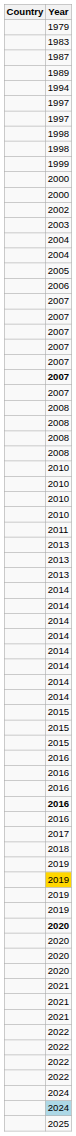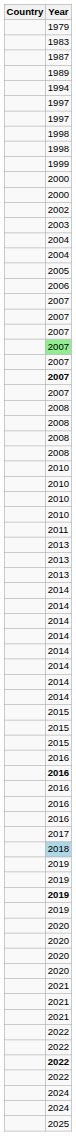(58, 347) no background -> (58, 347) lightgreen background
(58, 773) normal -> (58, 773) bold
(58, 803) bold -> (58, 803) normal
(58, 849) no background -> (58, 849) lightblue background
(58, 879) gold background -> (58, 879) no background
(58, 895) normal -> (58, 895) bold
(58, 925) bold -> (58, 925) normal
(58, 1062) normal -> (58, 1062) bold
(58, 1108) lightblue background -> (58, 1108) no background
